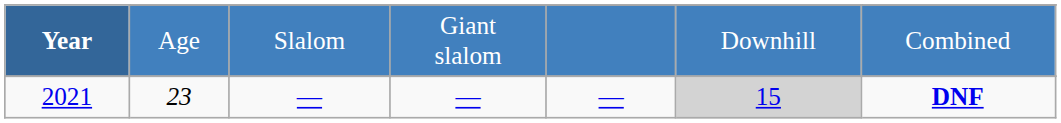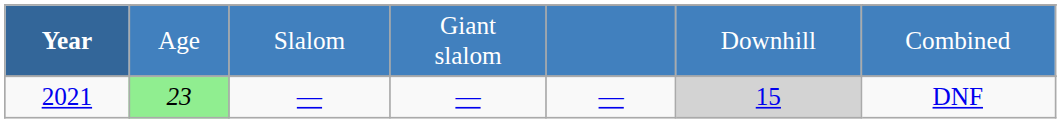(179, 96) no background -> (179, 96) lightgreen background
(958, 96) bold -> (958, 96) normal
